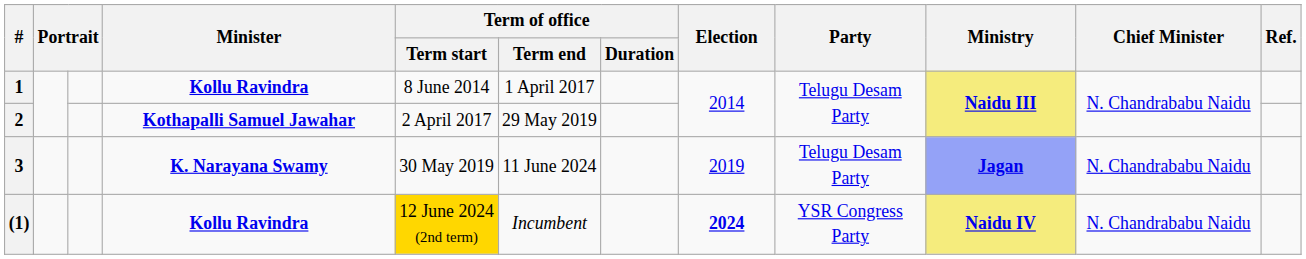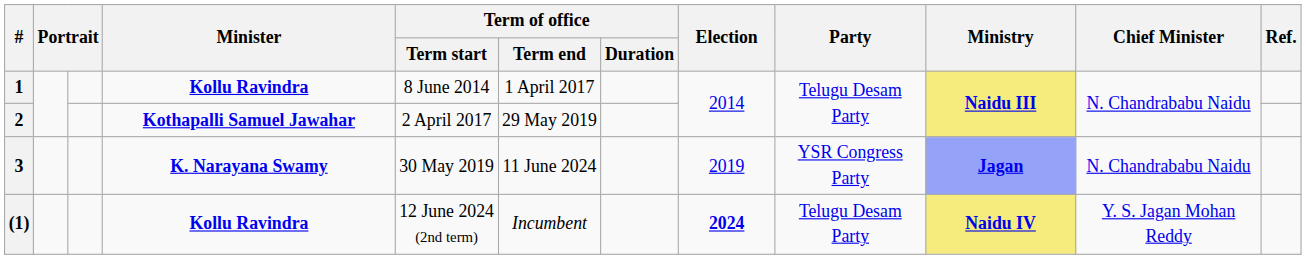(850, 165) Telugu Desam Party -> (850, 165) YSR Congress Party
(447, 223) gold background -> (447, 223) no background
(850, 223) YSR Congress Party -> (850, 223) Telugu Desam Party
(1169, 223) N. Chandrababu Naidu -> (1169, 223) Y. S. Jagan Mohan Reddy
